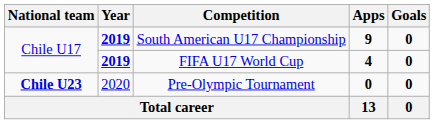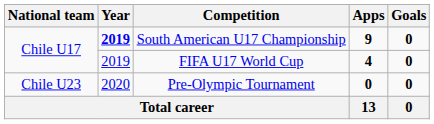(116, 61) bold -> (116, 61) normal
(51, 84) bold -> (51, 84) normal
